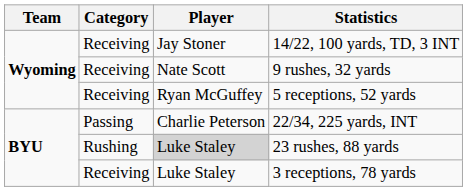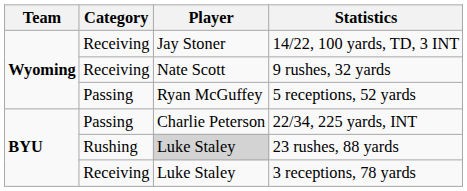(116, 95) Receiving -> (108, 95) Passing
